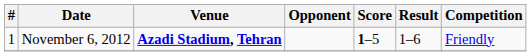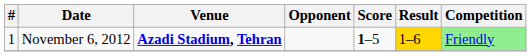(410, 39) no background -> (410, 39) gold background
(470, 39) no background -> (470, 39) lightgreen background
